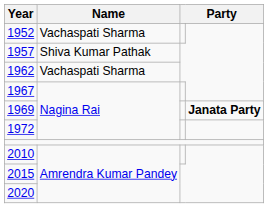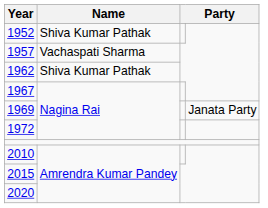(92, 33) Vachaspati Sharma -> (95, 33) Shiva Kumar Pathak
(95, 52) Shiva Kumar Pathak -> (92, 52) Vachaspati Sharma
(92, 71) Vachaspati Sharma -> (95, 71) Shiva Kumar Pathak
(224, 110) bold -> (222, 110) normal
